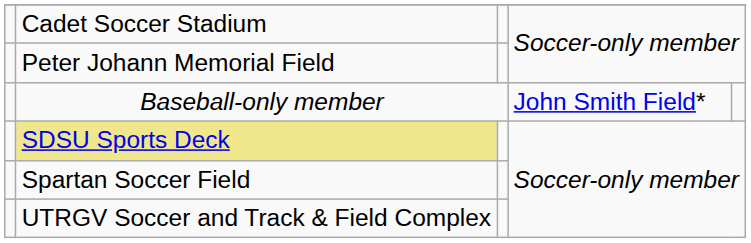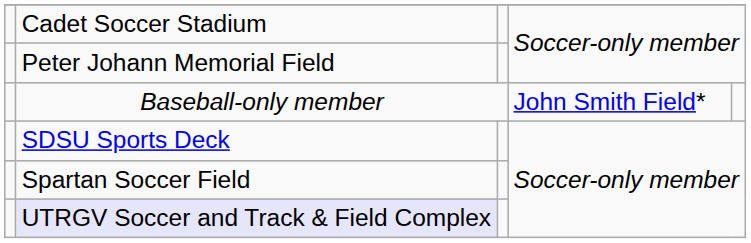(126, 140) khaki background -> (126, 140) no background
(256, 218) no background -> (256, 218) lavender background
